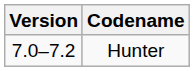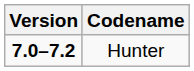(44, 51) normal -> (44, 51) bold
